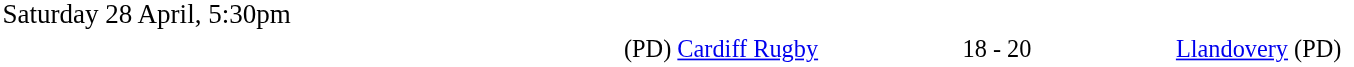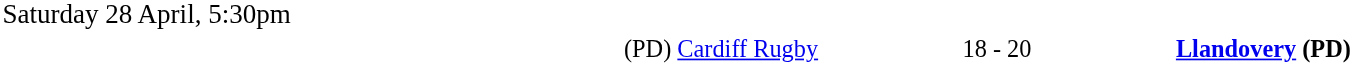(1259, 48) normal -> (1263, 48) bold
